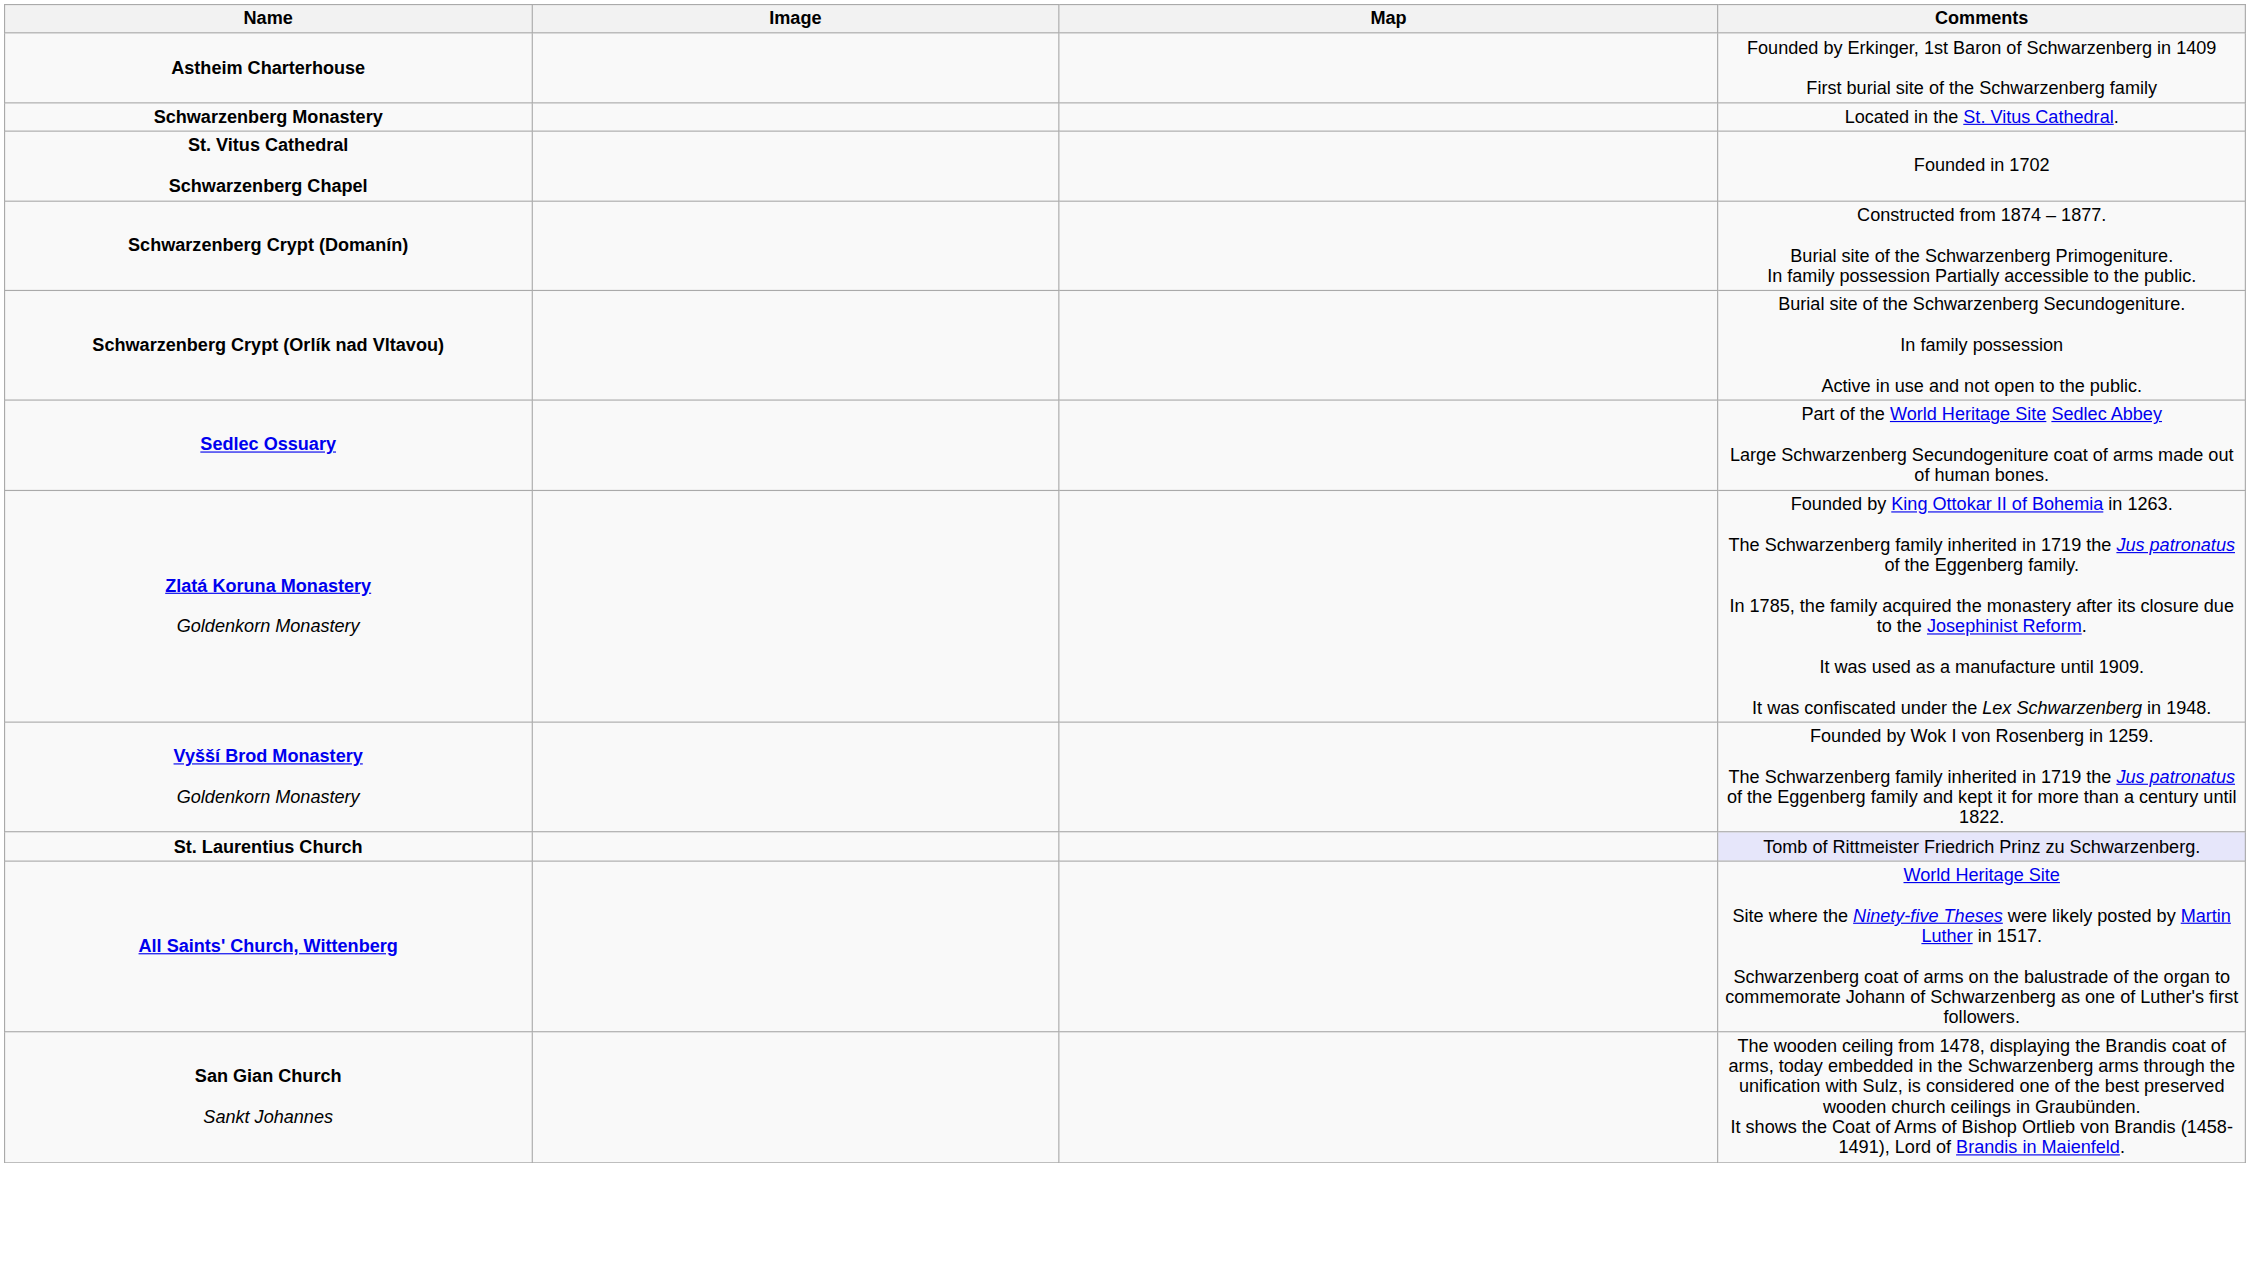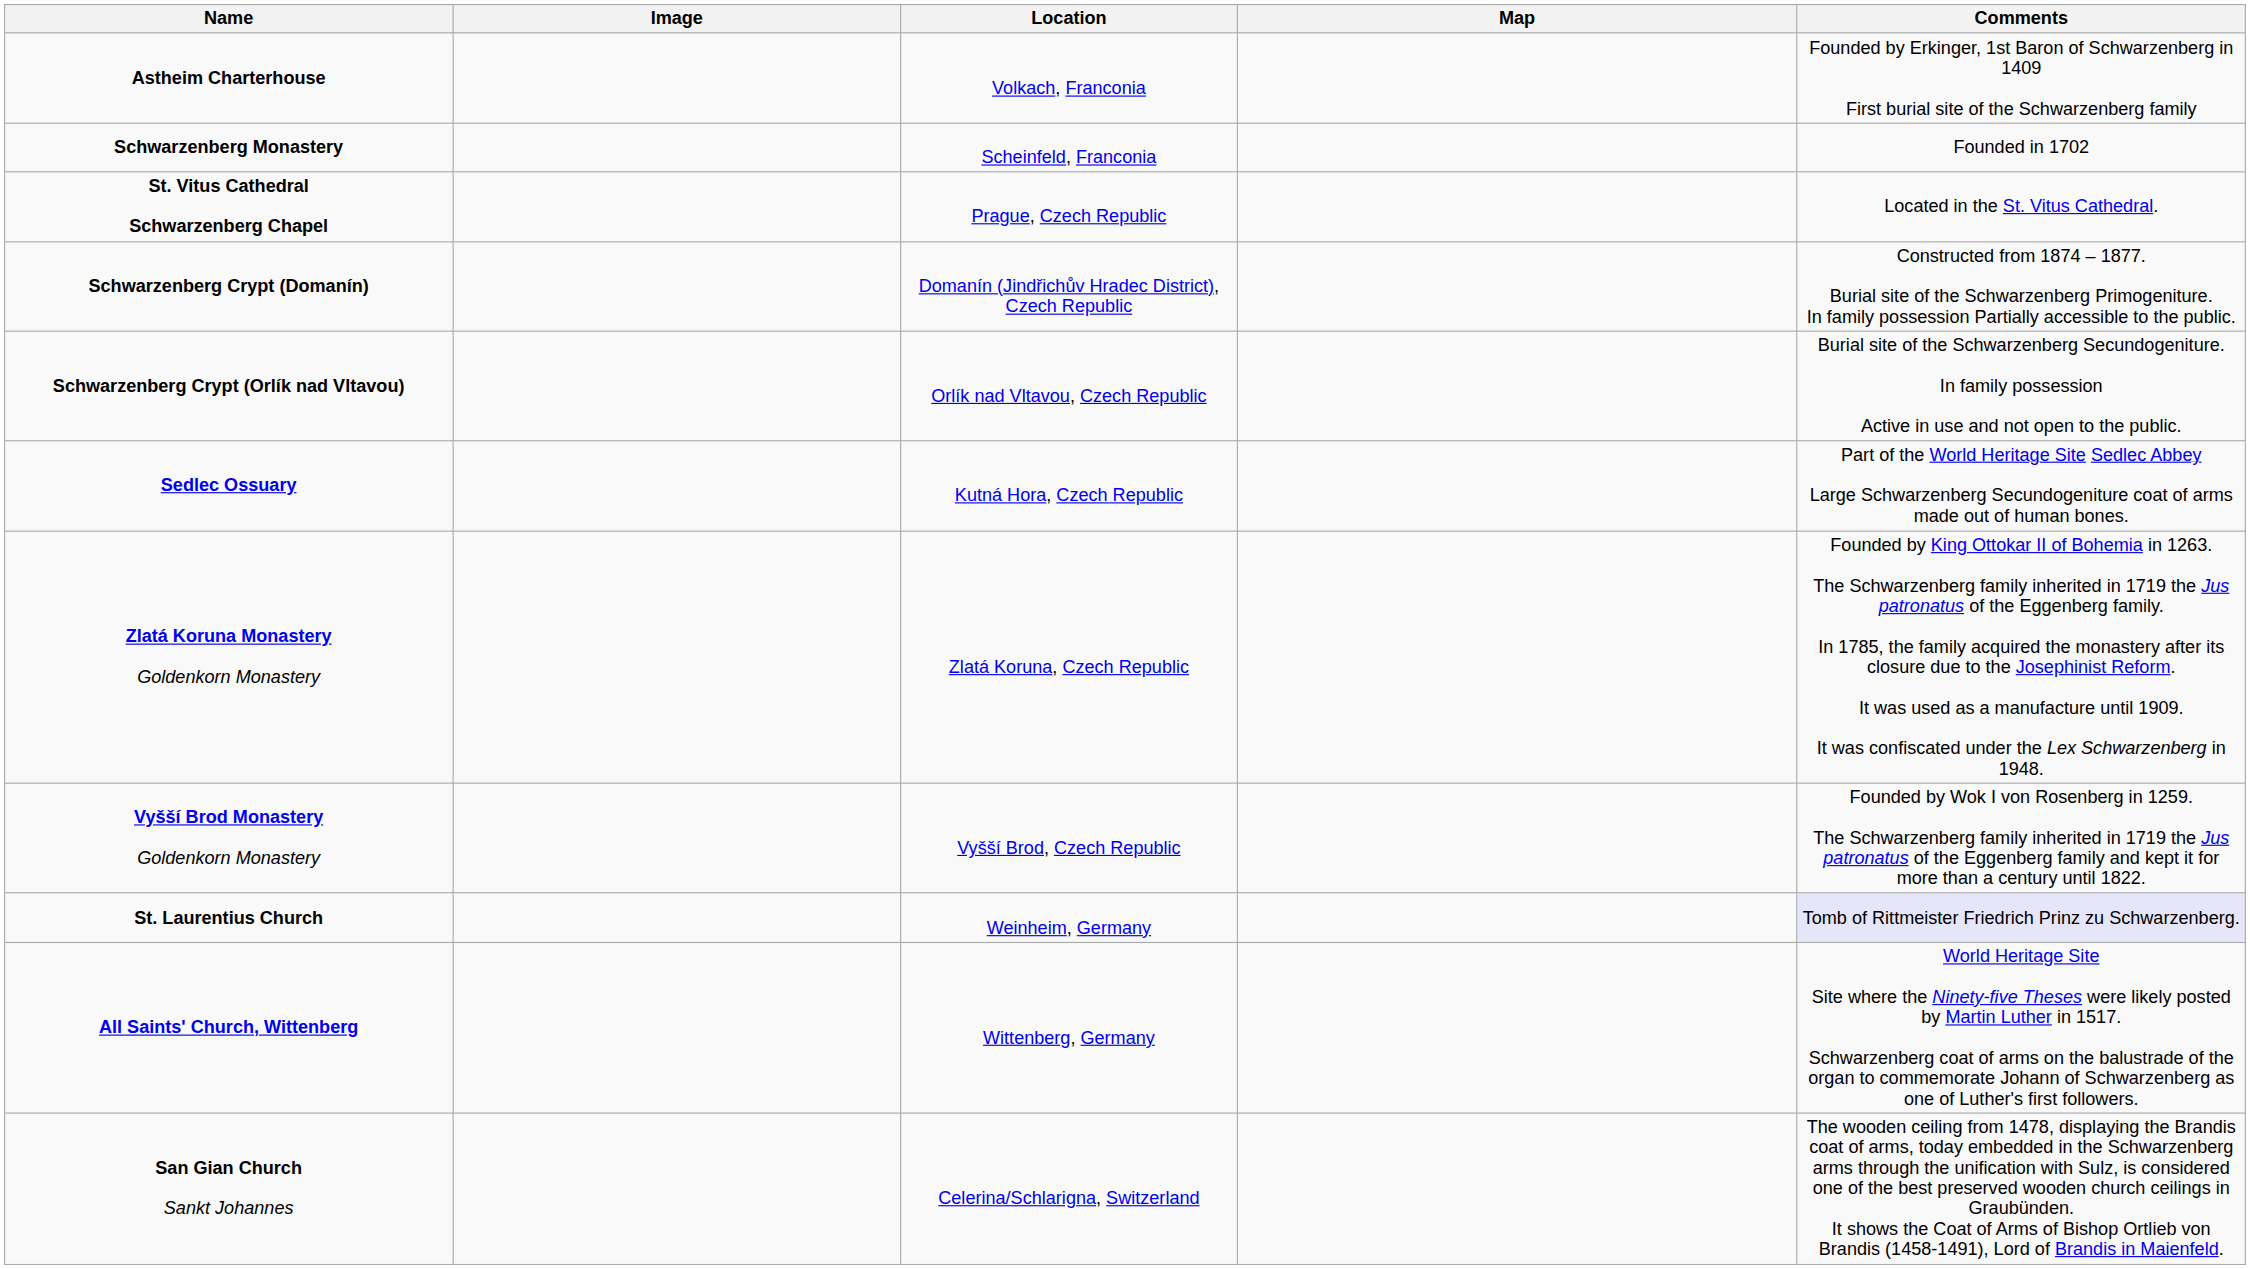+ column: (1069, 18)
(1982, 116) Located in the St. Vitus Cathedral. -> (2021, 147) Founded in 1702
(1982, 165) Founded in 1702 -> (2021, 206) Located in the St. Vitus Cathedral.
